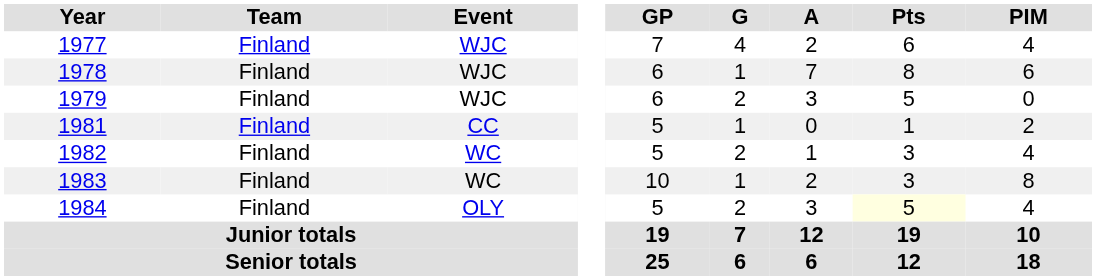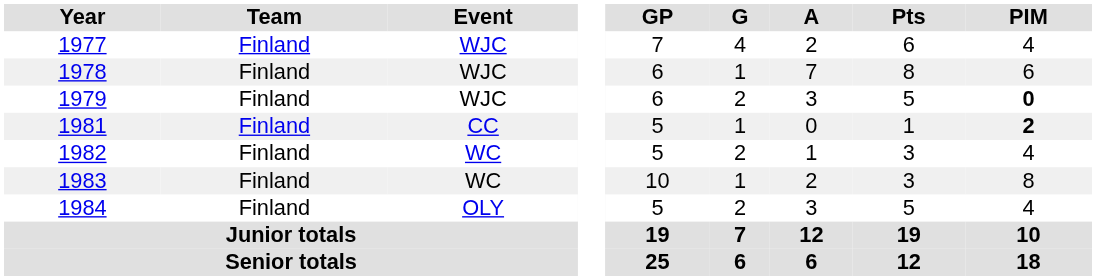(1028, 99) normal -> (1028, 99) bold
(1028, 126) normal -> (1028, 126) bold
(909, 207) lightyellow background -> (909, 207) no background
